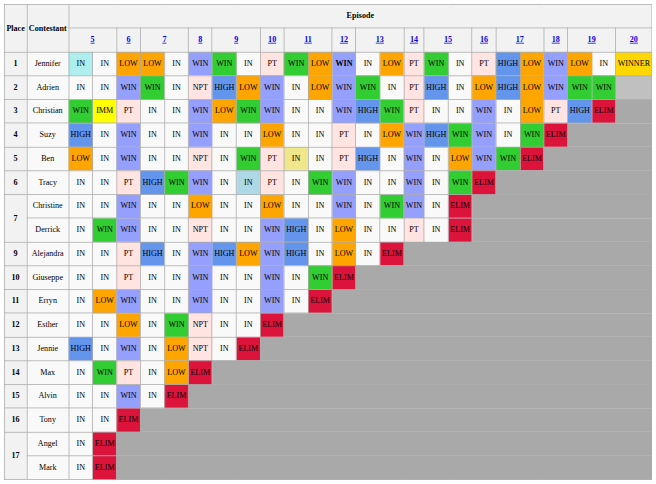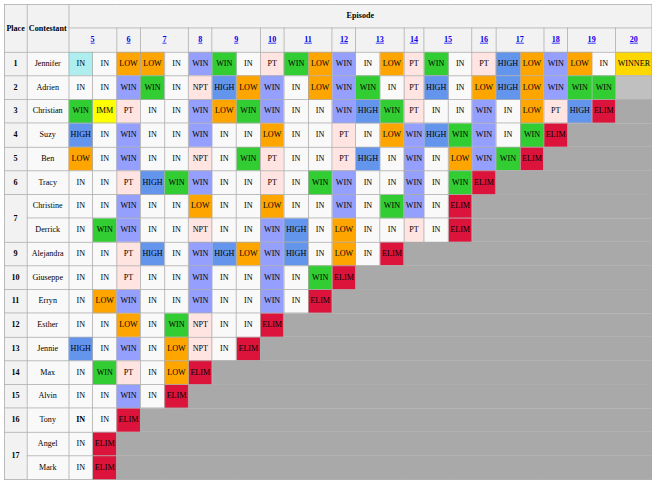(344, 63) bold -> (344, 63) normal
(296, 158) khaki background -> (296, 158) no background
(248, 182) lightblue background -> (248, 182) no background
(81, 419) normal -> (81, 419) bold
